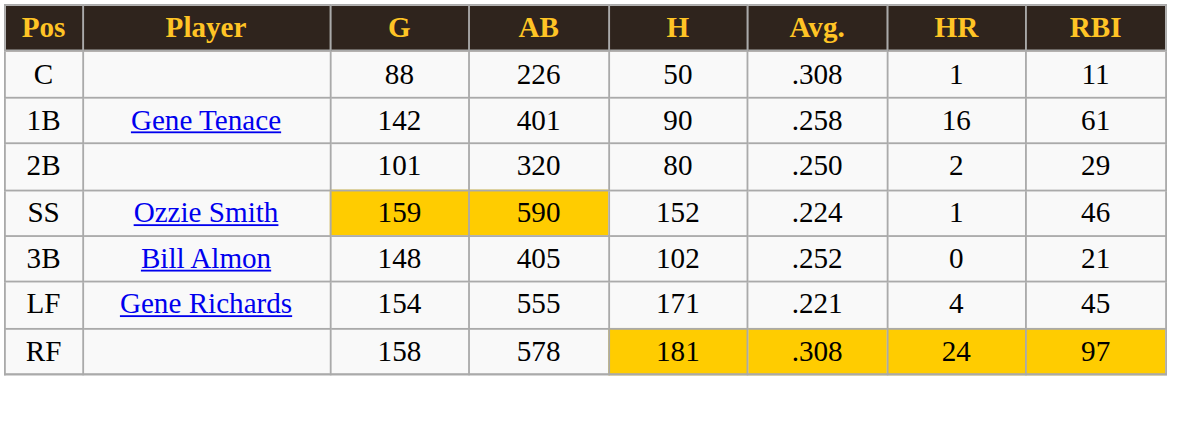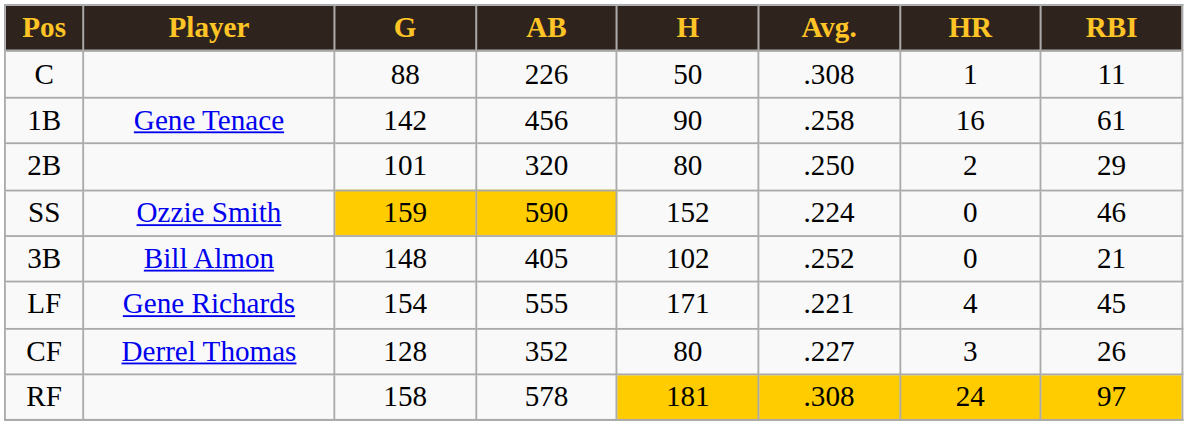(539, 119) 401 -> (546, 119) 456
(956, 212) 1 -> (970, 212) 0
+ row: (44, 350)
